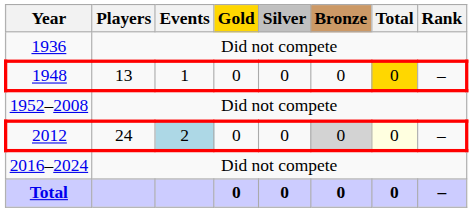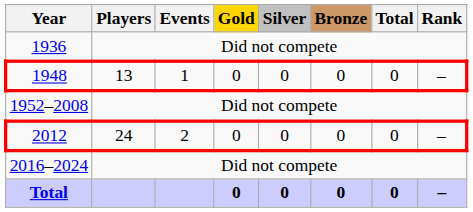(394, 75) gold background -> (394, 75) no background
(185, 135) lightblue background -> (185, 135) no background
(341, 135) lightgrey background -> (341, 135) no background
(394, 135) lightyellow background -> (394, 135) no background
